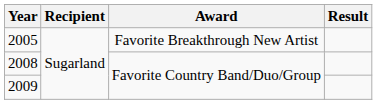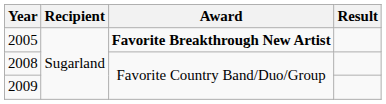(216, 39) normal -> (221, 39) bold
